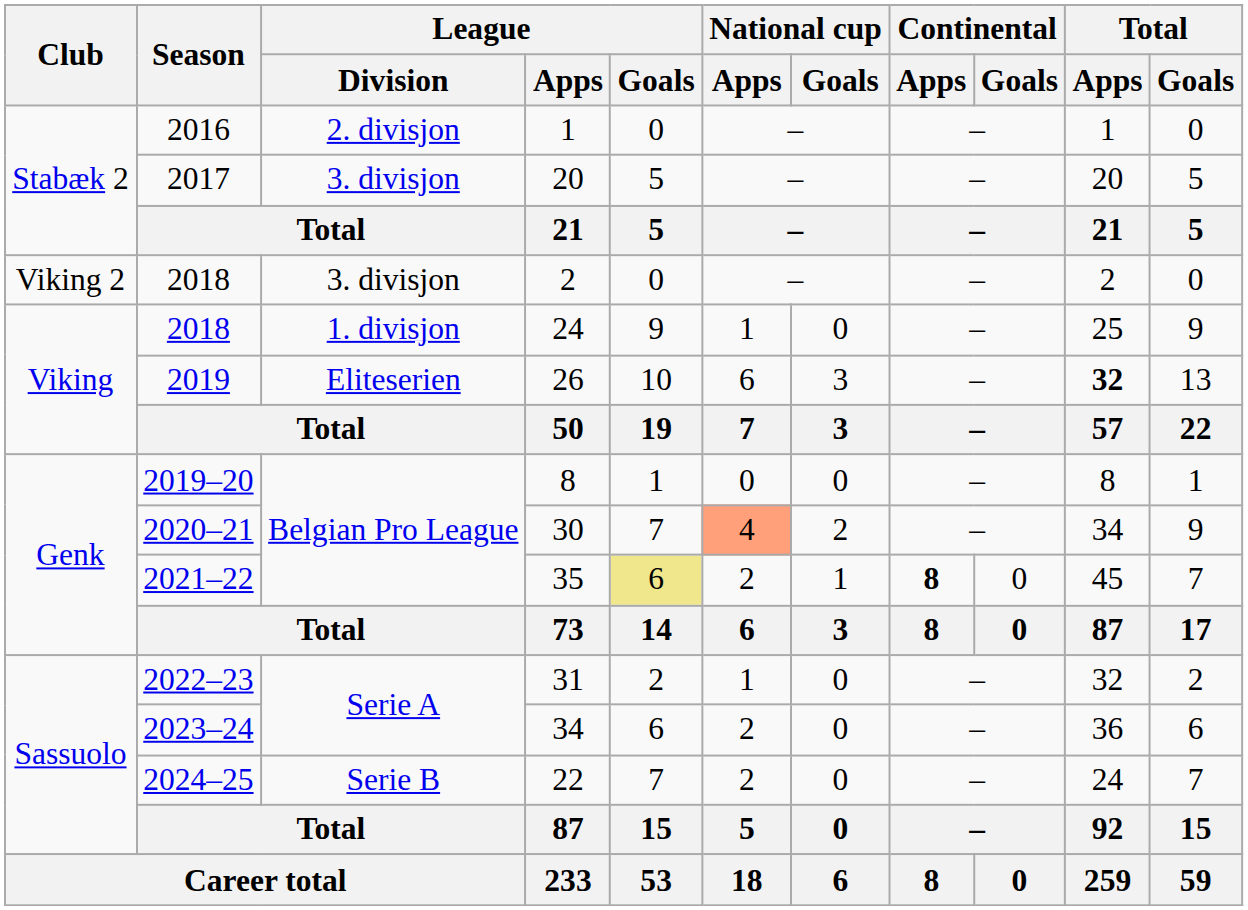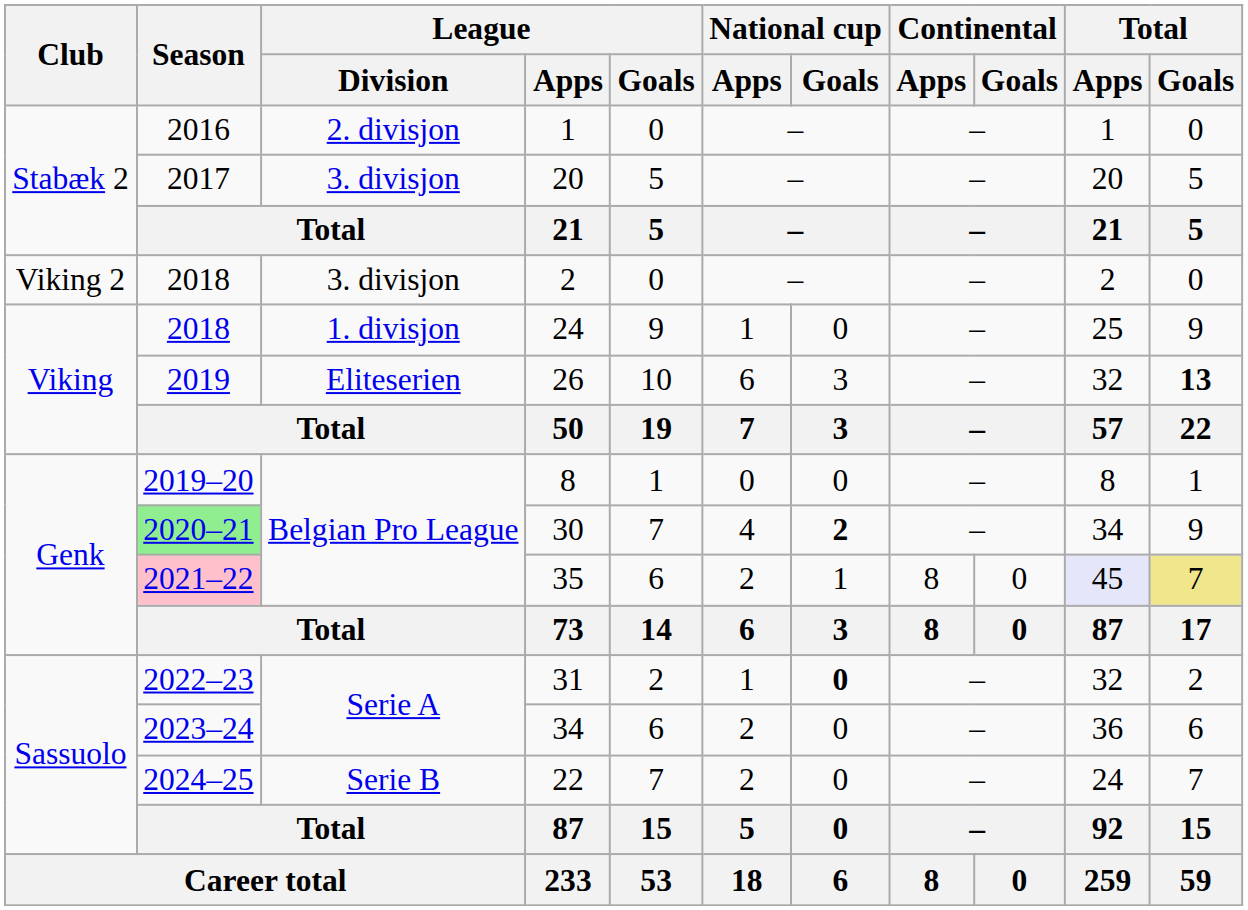(1108, 379) bold -> (1108, 379) normal
(1196, 379) normal -> (1196, 379) bold
(198, 529) no background -> (198, 529) lightgreen background
(747, 529) lightsalmon background -> (747, 529) no background
(840, 529) normal -> (840, 529) bold
(198, 579) no background -> (198, 579) pink background
(656, 579) khaki background -> (656, 579) no background
(931, 579) bold -> (931, 579) normal
(1108, 579) no background -> (1108, 579) lavender background
(1196, 579) no background -> (1196, 579) khaki background
(840, 679) normal -> (840, 679) bold
